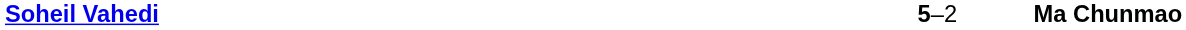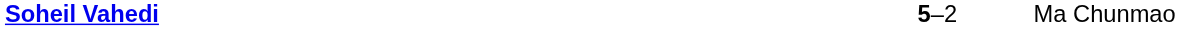(1108, 14) bold -> (1105, 14) normal
